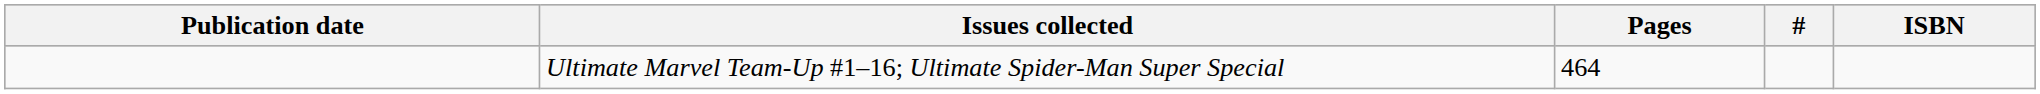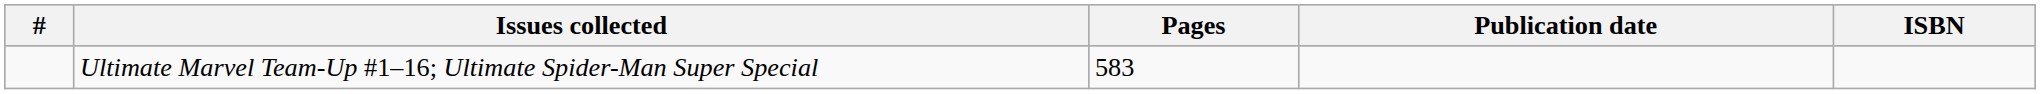columns swapped: (1799, 25) <-> (272, 25)
(1581, 66) 464 -> (1115, 66) 583
